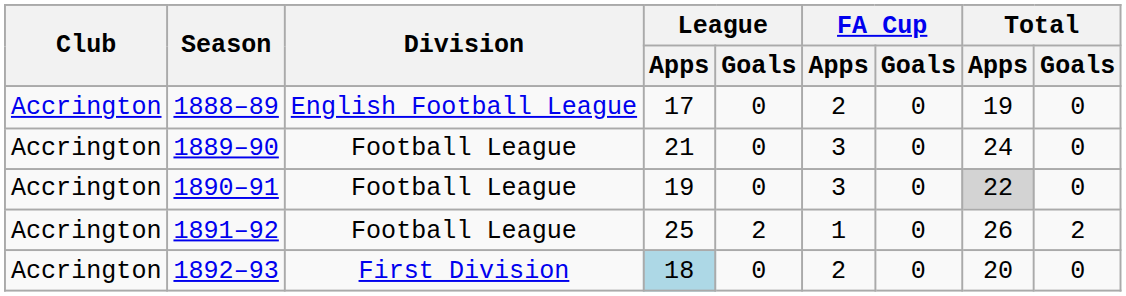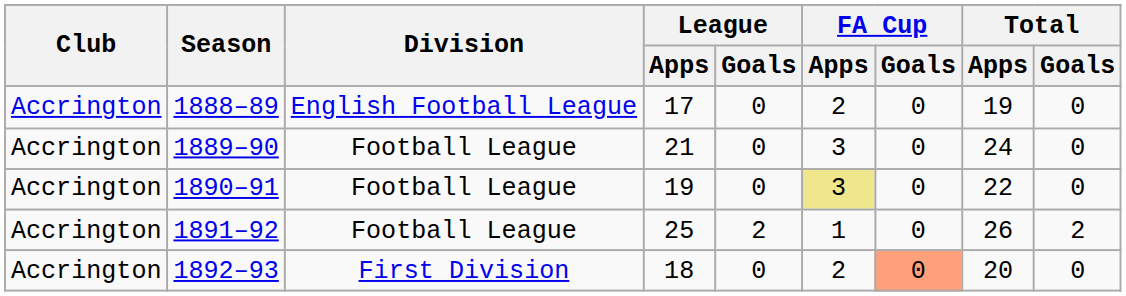(839, 189) no background -> (839, 189) khaki background
(998, 189) lightgrey background -> (998, 189) no background
(679, 271) lightblue background -> (679, 271) no background
(918, 271) no background -> (918, 271) lightsalmon background
